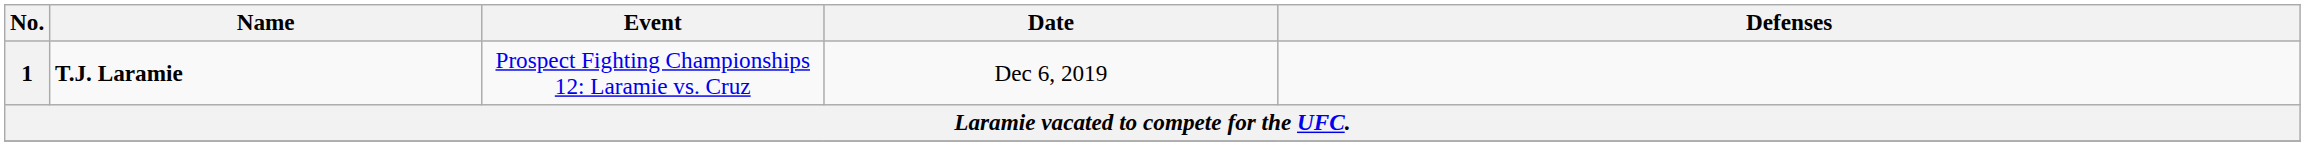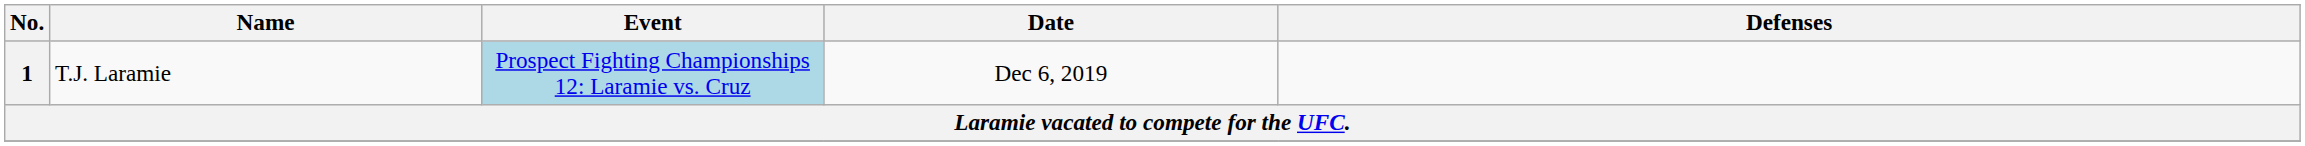(119, 72) bold -> (113, 72) normal
(653, 72) no background -> (653, 72) lightblue background
